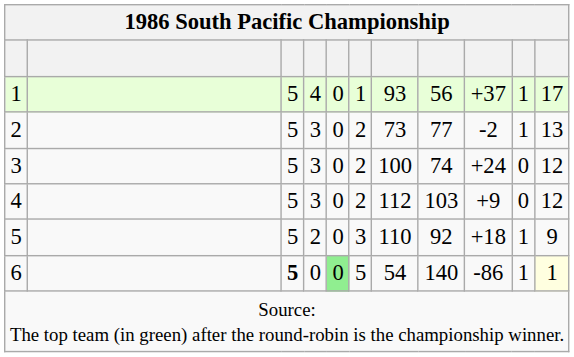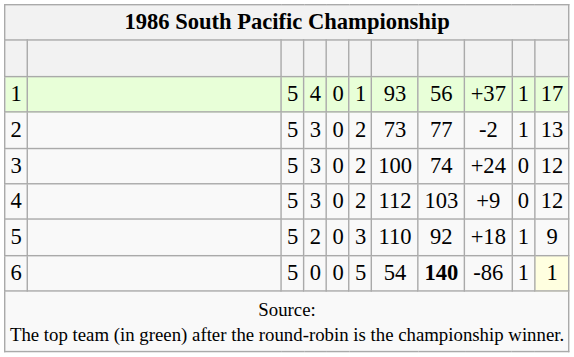(293, 272) bold -> (293, 272) normal
(338, 272) lightgreen background -> (338, 272) no background
(441, 272) normal -> (441, 272) bold
